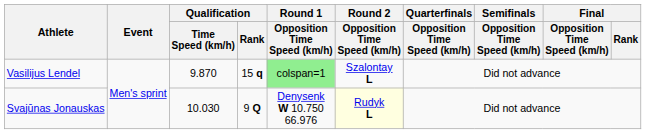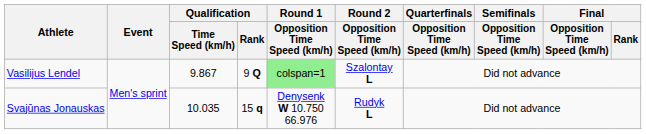(203, 74) 9.870 -> (203, 74) 9.867
(252, 74) 15 q -> (252, 74) 9 Q
(203, 109) 10.030 -> (203, 109) 10.035
(252, 109) 9 Q -> (252, 109) 15 q
(369, 109) lightyellow background -> (369, 109) no background
